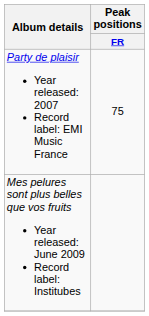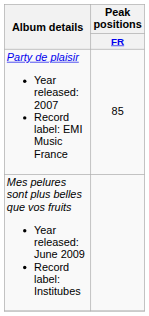(118, 111) 75 -> (118, 111) 85
